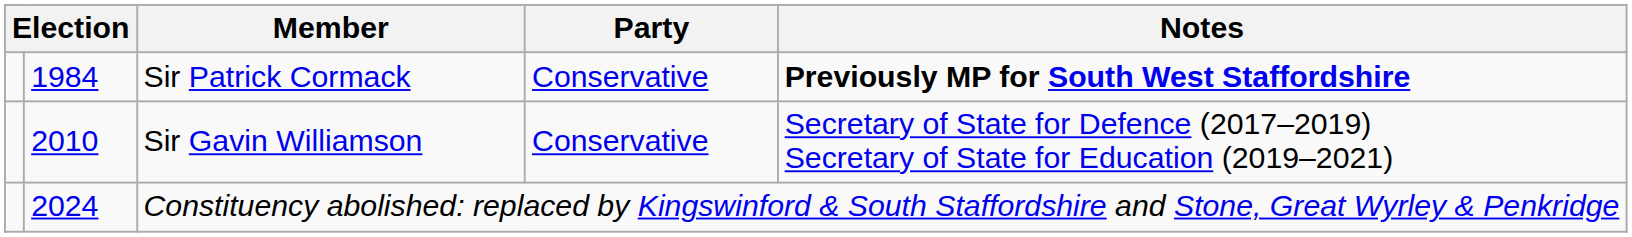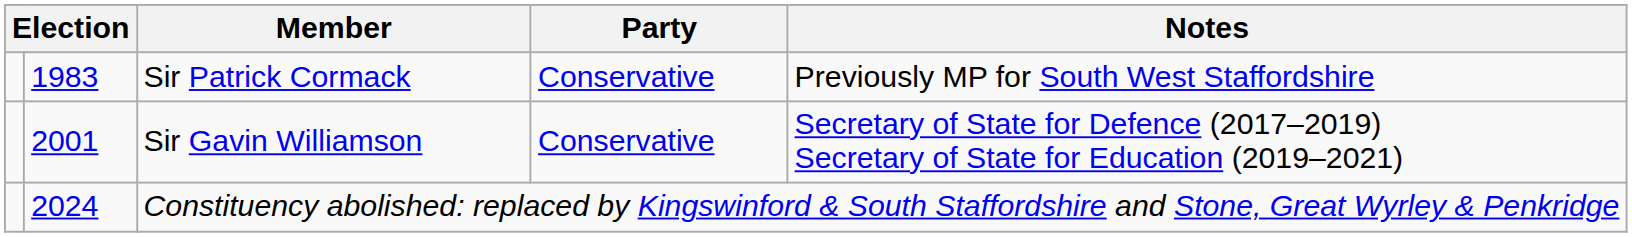(65, 76) 1984 -> (65, 76) 1983
(1097, 76) bold -> (1085, 76) normal
(65, 141) 2010 -> (65, 141) 2001
